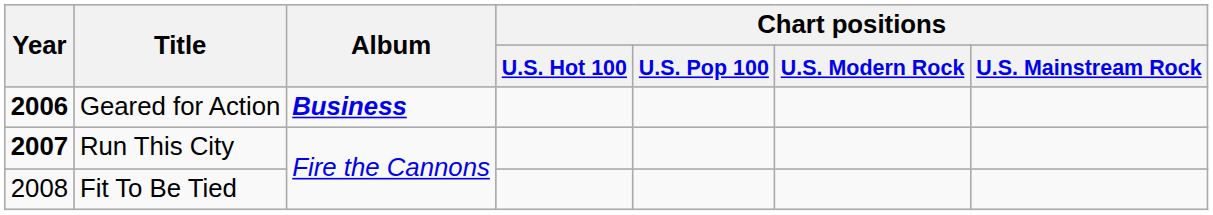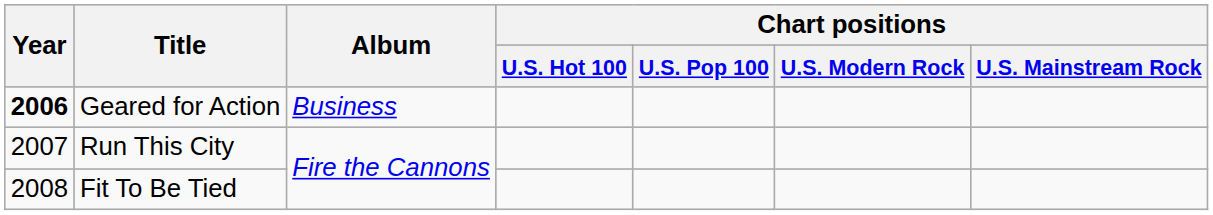(350, 106) bold -> (345, 106) normal
(39, 147) bold -> (39, 147) normal
